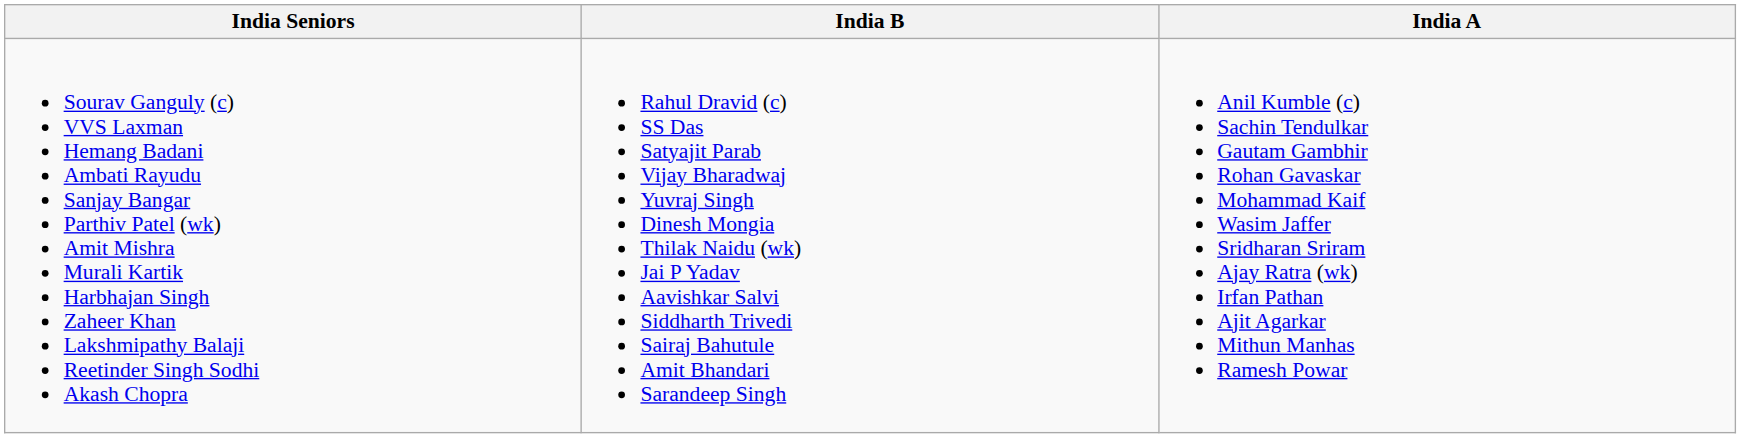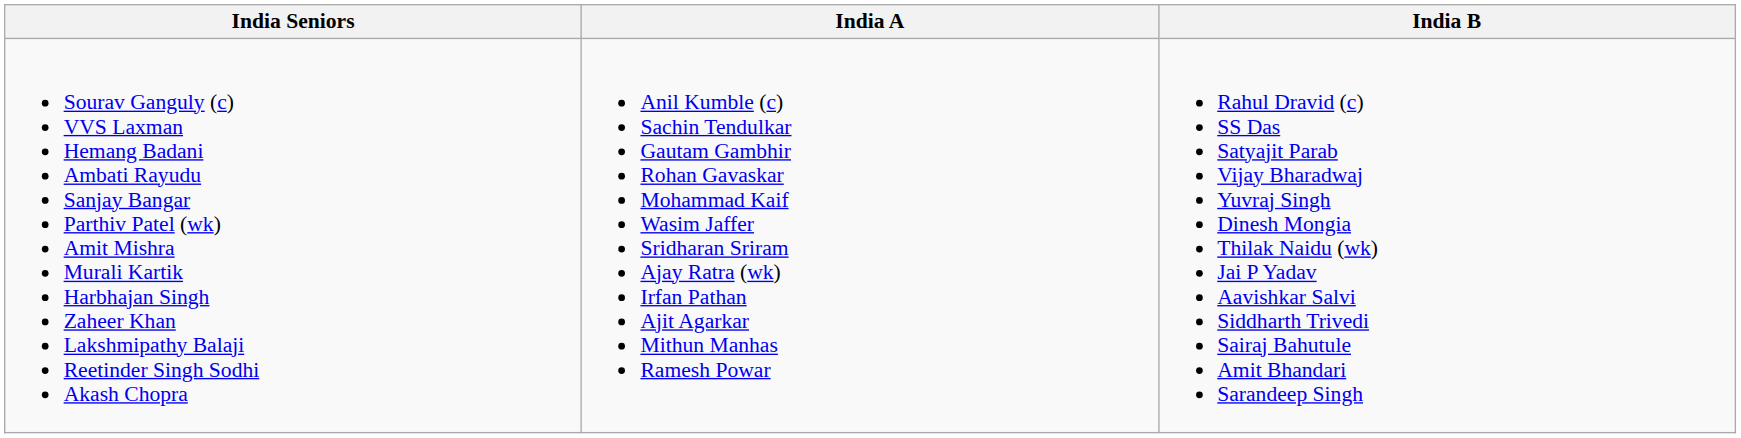columns swapped: (1447, 21) <-> (870, 21)
